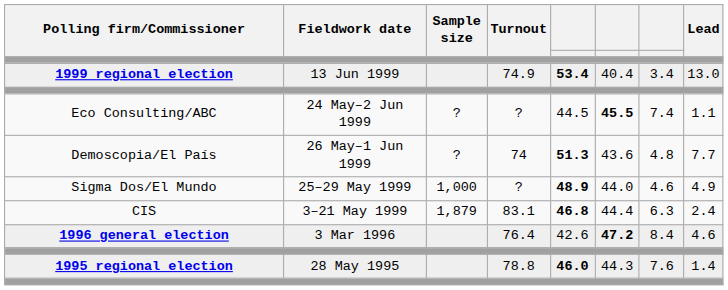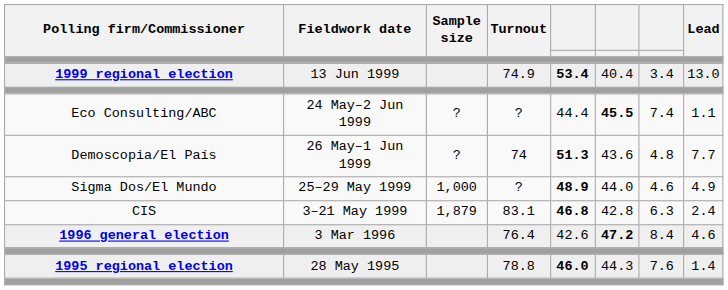(573, 115) 44.5 -> (573, 115) 44.4
(617, 213) 44.4 -> (617, 213) 42.8
